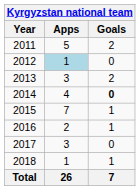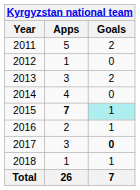(66, 62) lightblue background -> (66, 62) no background
(111, 95) bold -> (111, 95) normal
(66, 111) normal -> (66, 111) bold
(111, 111) no background -> (111, 111) paleturquoise background
(111, 144) normal -> (111, 144) bold
